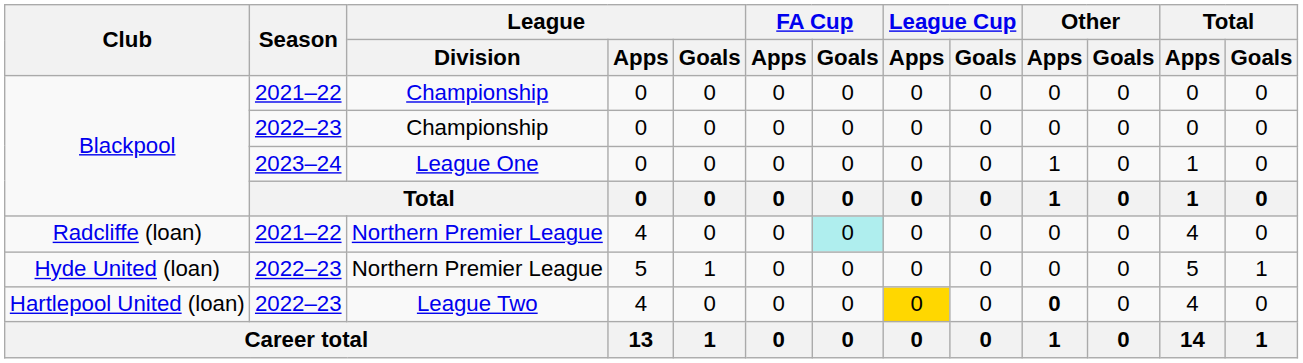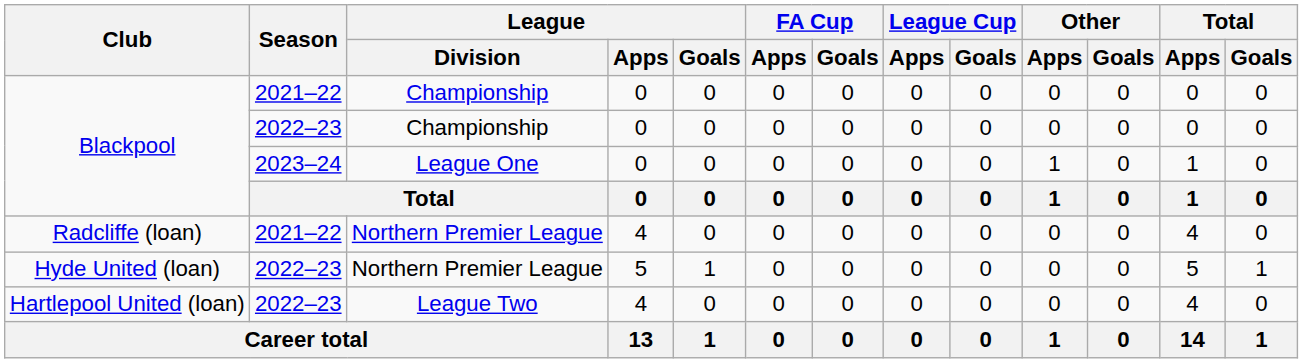(848, 233) paleturquoise background -> (848, 233) no background
(917, 304) gold background -> (917, 304) no background
(1055, 304) bold -> (1055, 304) normal
